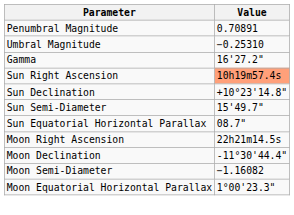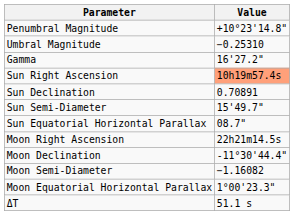(237, 28) 0.70891 -> (252, 28) +10°23'14.8"
(252, 92) +10°23'14.8" -> (237, 92) 0.70891
+ row: (13, 203)
